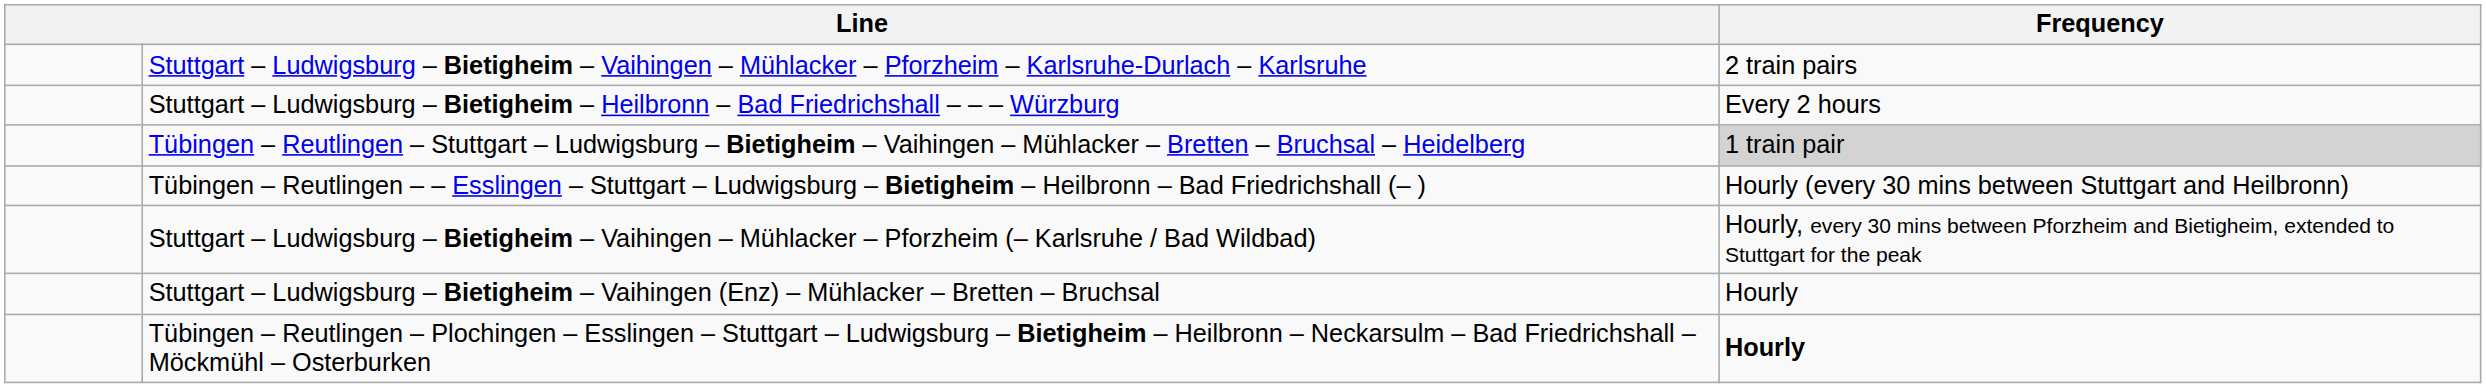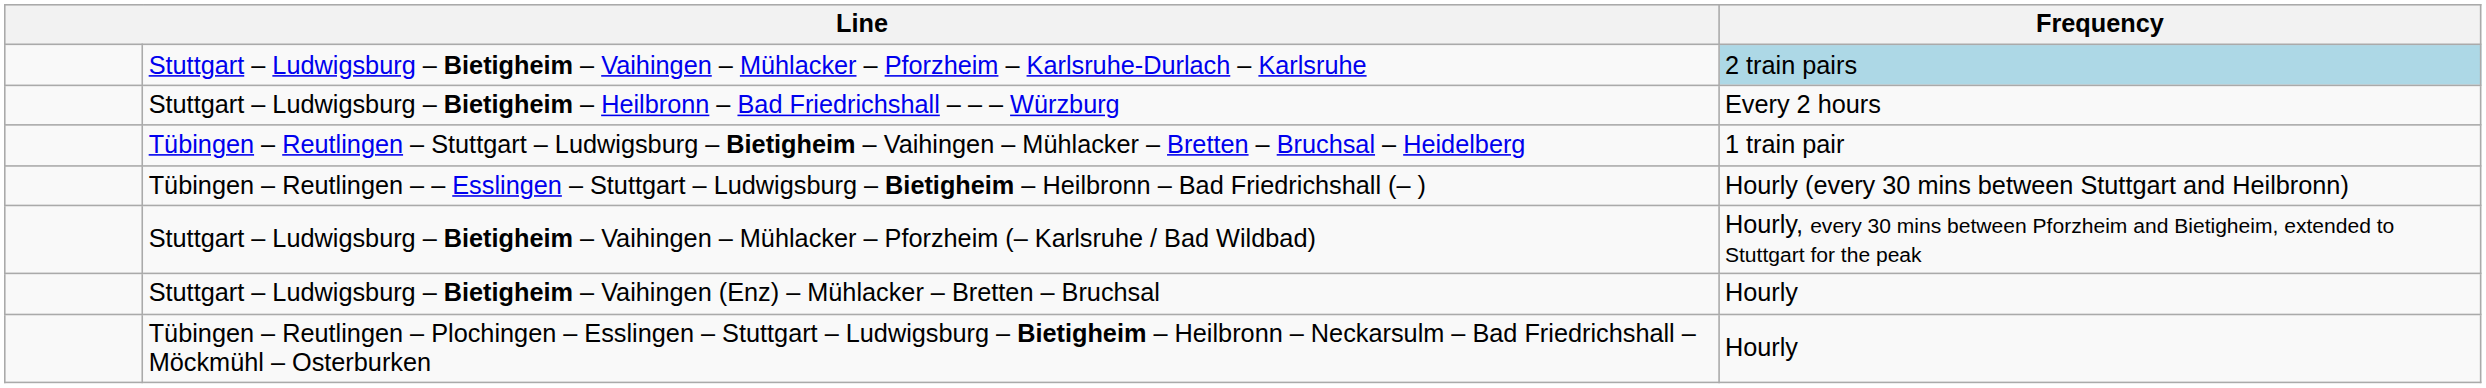(1791, 64) no background -> (1791, 64) lightblue background
(1785, 144) lightgrey background -> (1785, 144) no background
(1765, 347) bold -> (1761, 347) normal
